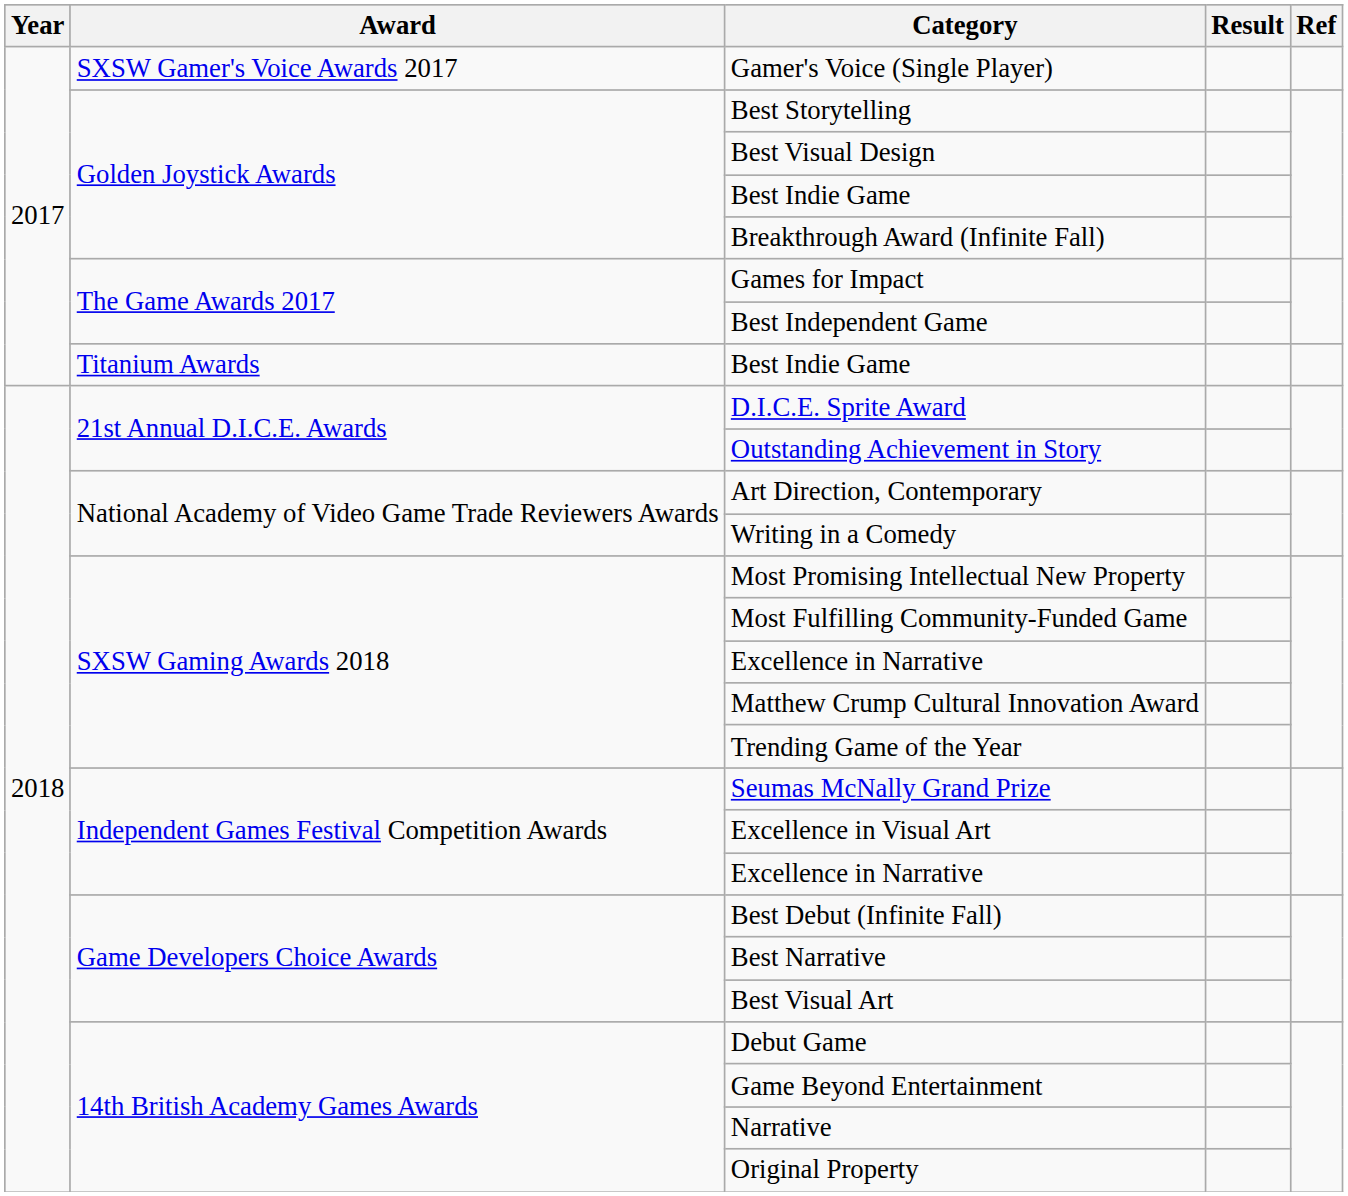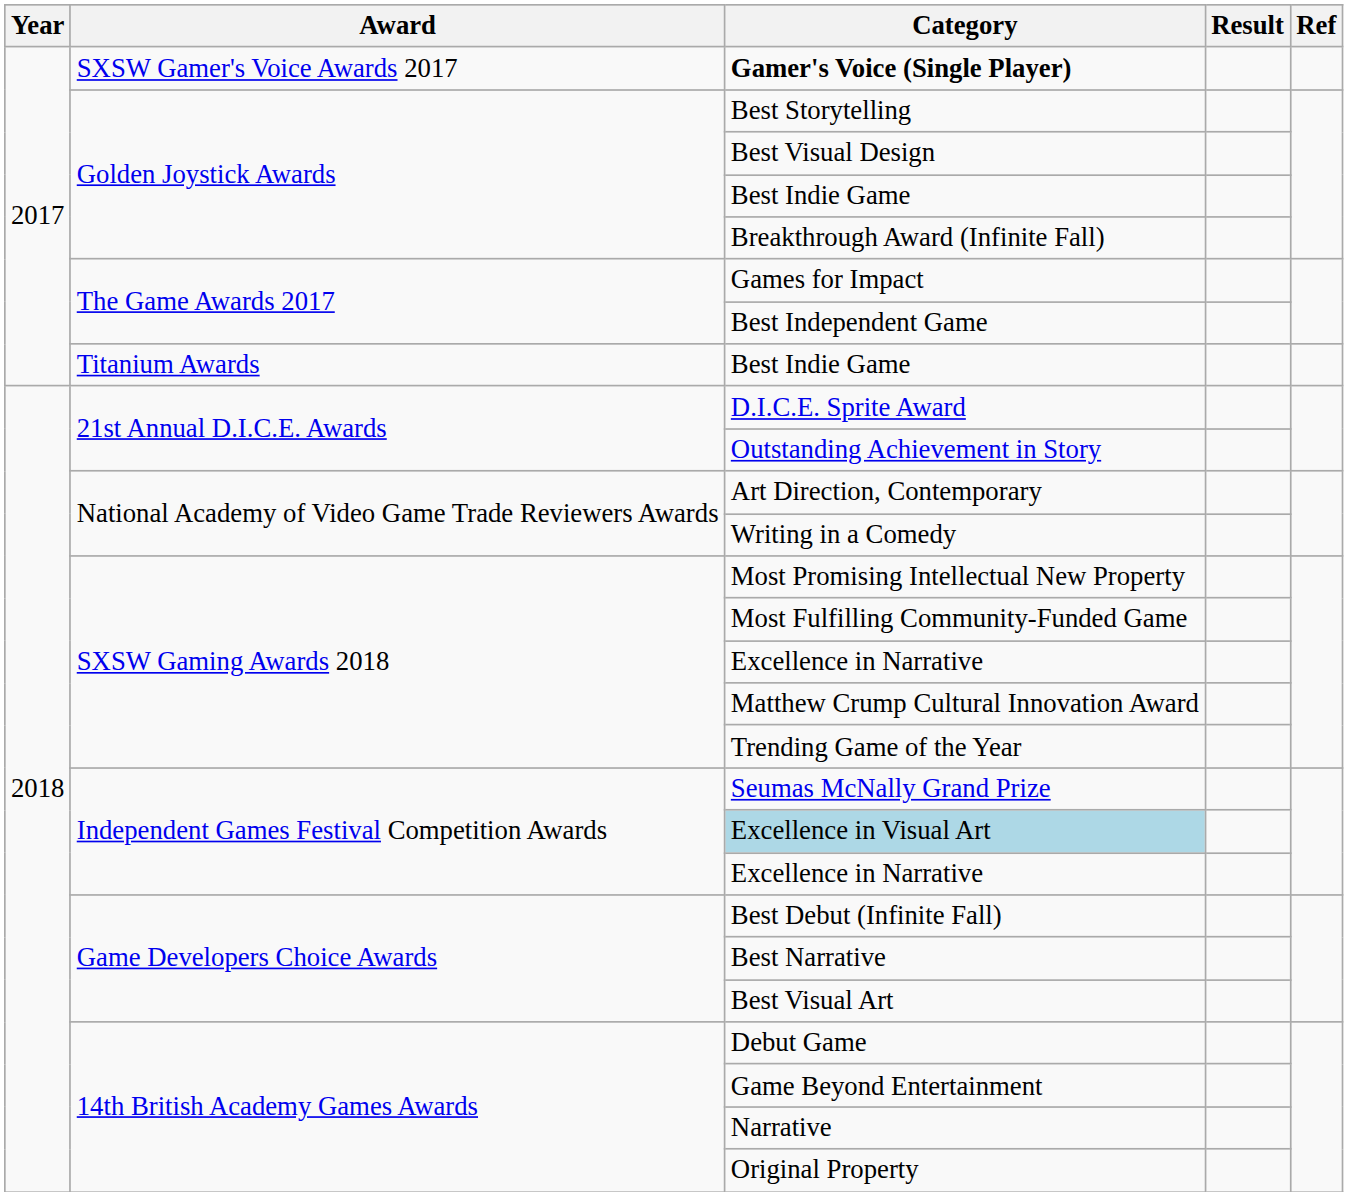(892, 68) normal -> (901, 68) bold
(861, 830) no background -> (861, 830) lightblue background
